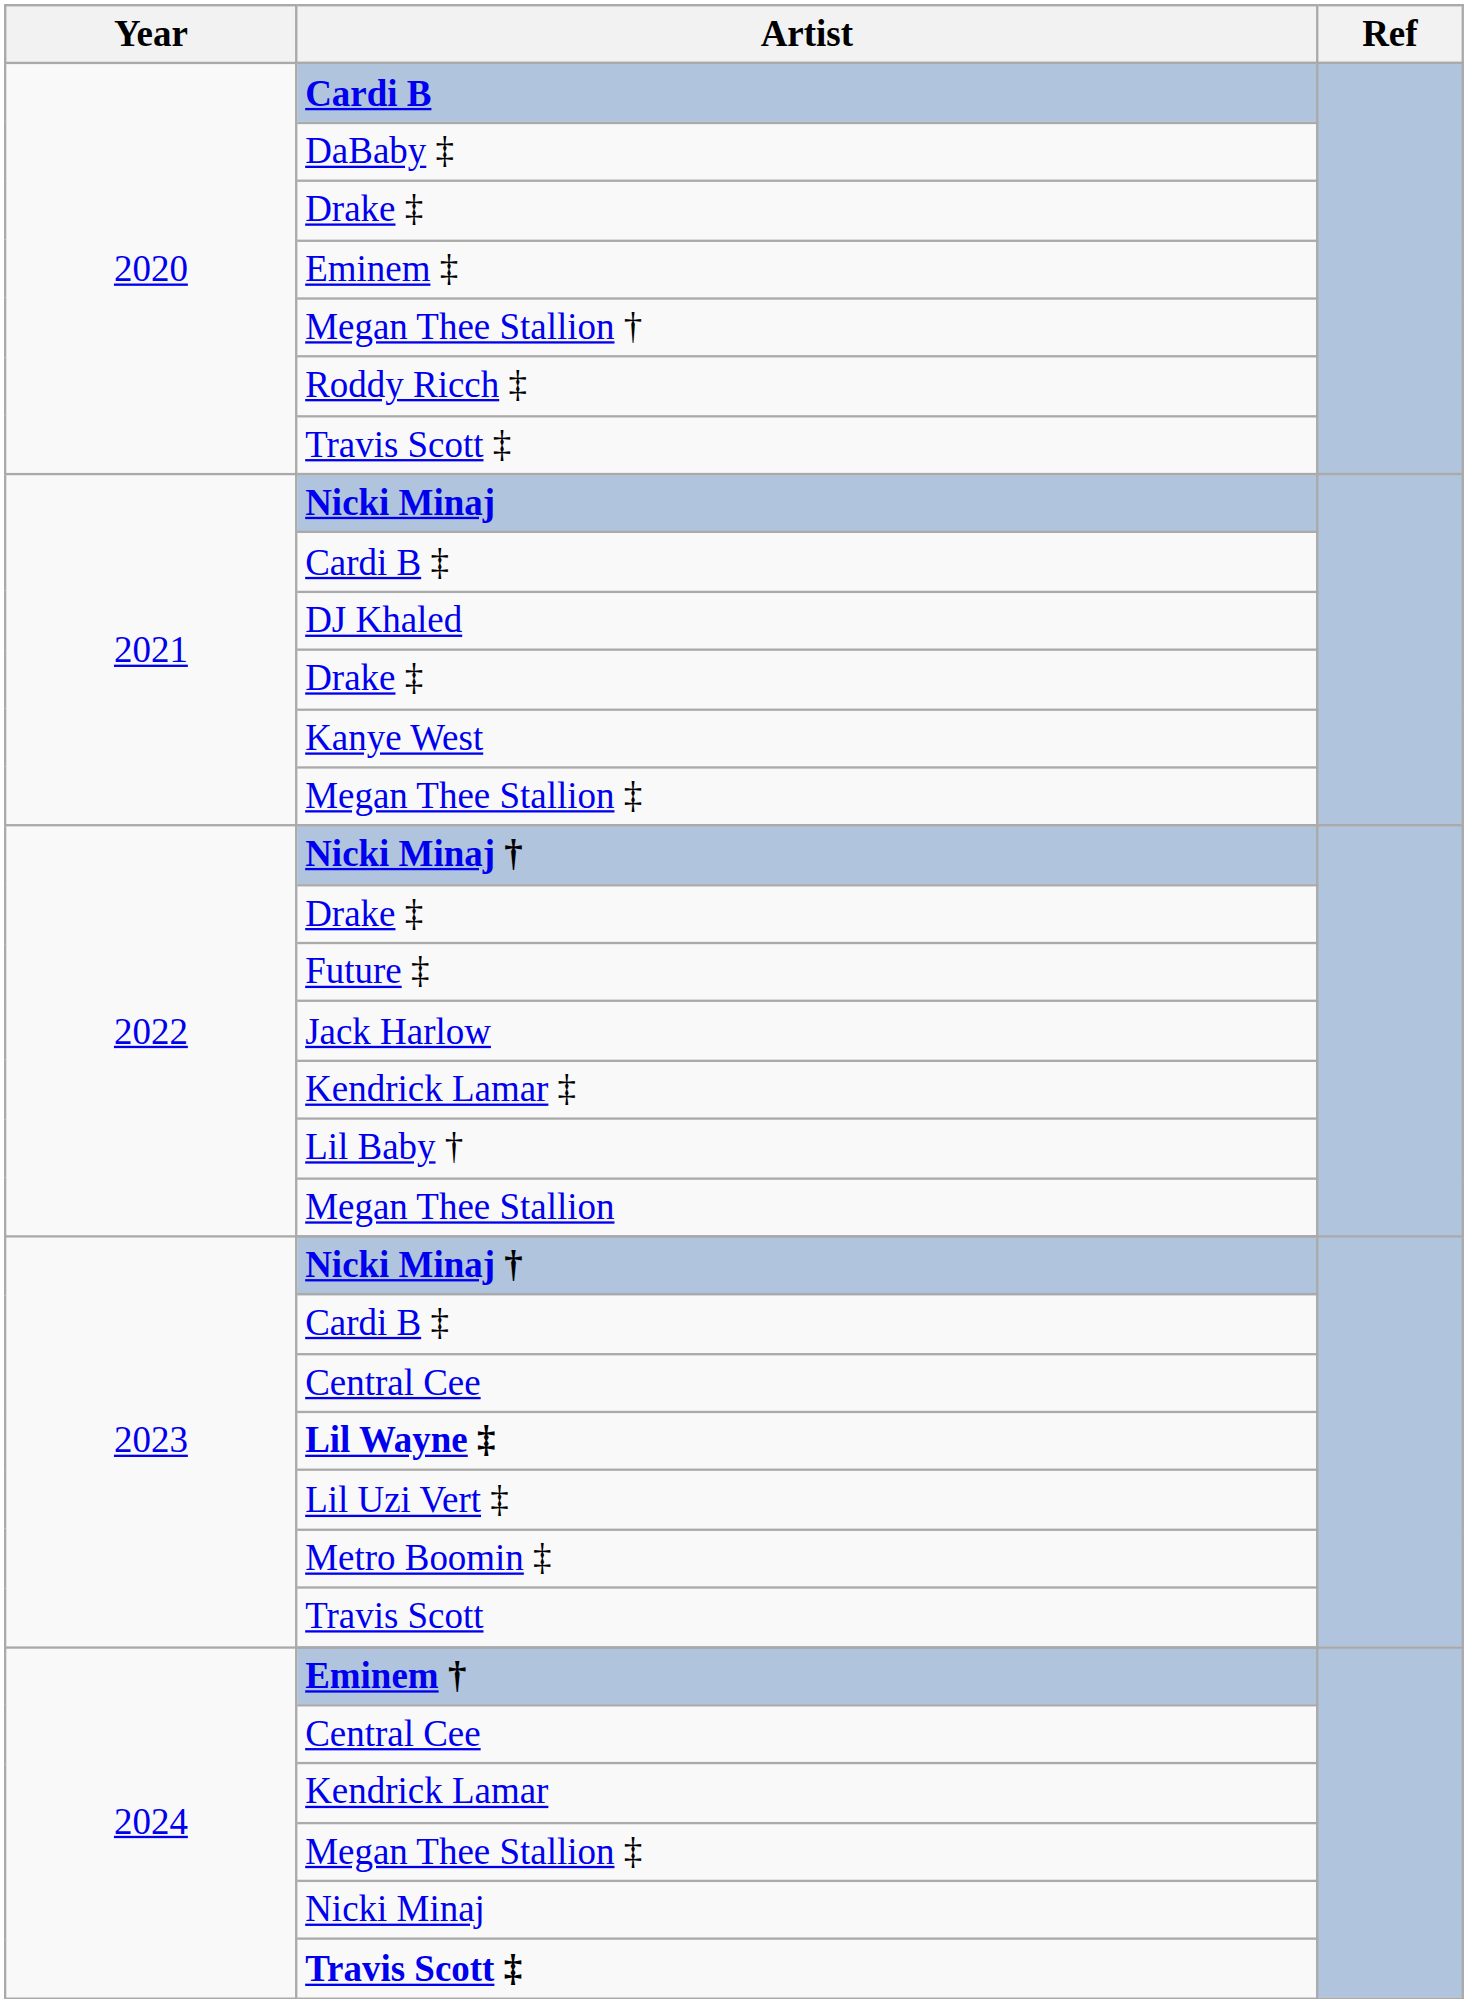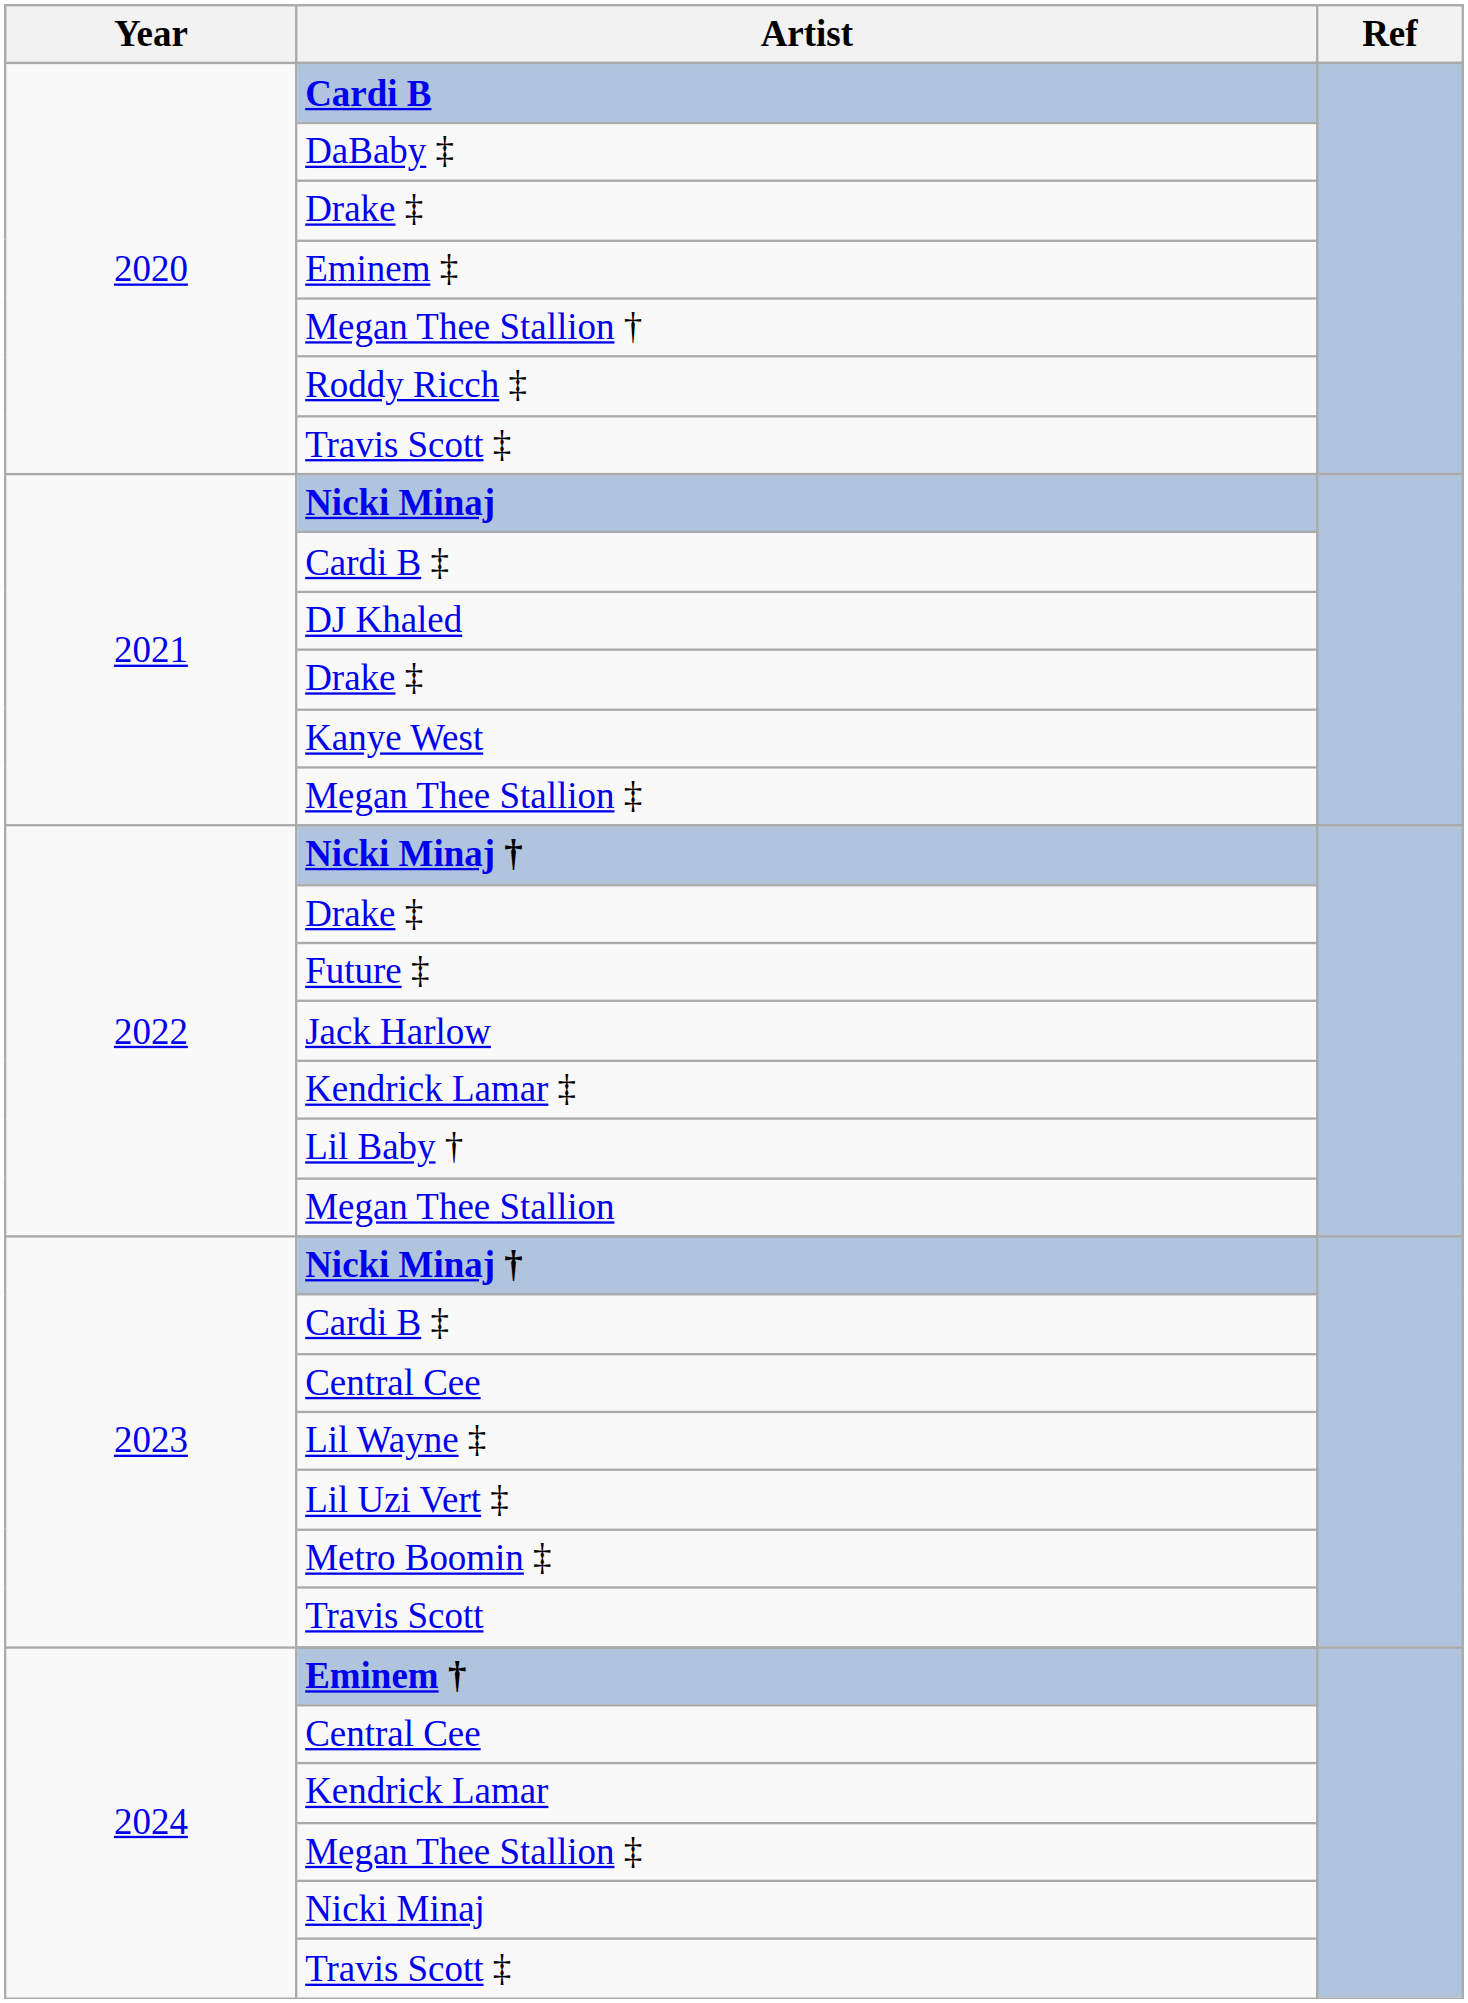(400, 1440) bold -> (396, 1440) normal
(414, 1968) bold -> (408, 1968) normal
